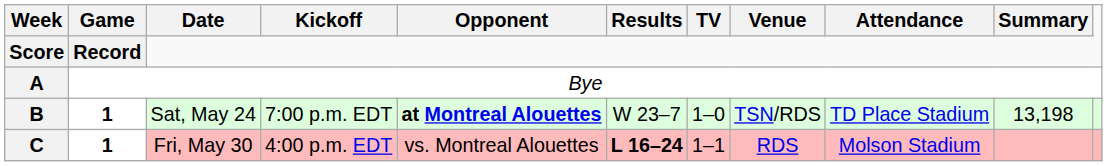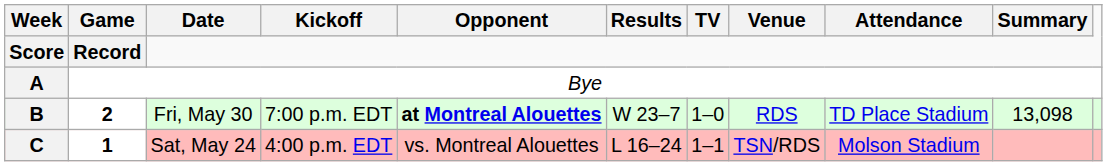(107, 114) 1 -> (107, 114) 2
(203, 114) Sat, May 24 -> (203, 114) Fri, May 30
(778, 114) TSN/RDS -> (777, 114) RDS
(1043, 114) 13,198 -> (1043, 114) 13,098
(203, 146) Fri, May 30 -> (203, 146) Sat, May 24
(647, 146) bold -> (646, 146) normal
(778, 146) RDS -> (777, 146) TSN/RDS
